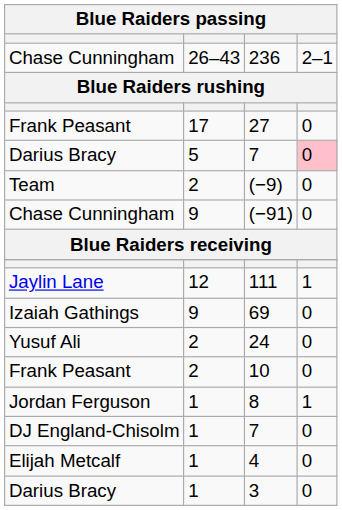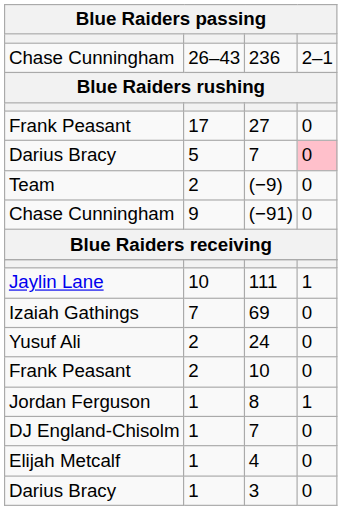(199, 282) 12 -> (199, 282) 10
(193, 312) 9 -> (193, 312) 7
